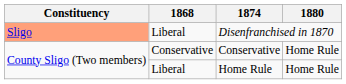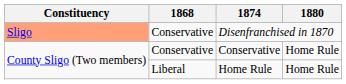(168, 32) Liberal -> (182, 32) Conservative
